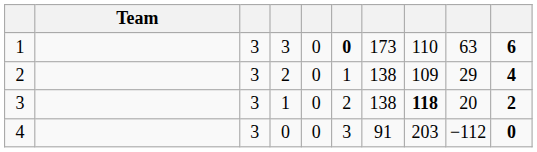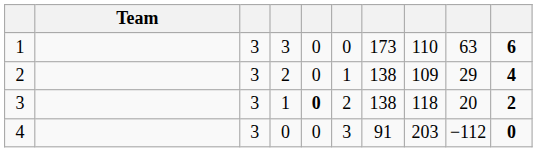(347, 47) bold -> (347, 47) normal
(316, 103) normal -> (316, 103) bold
(425, 103) bold -> (425, 103) normal
